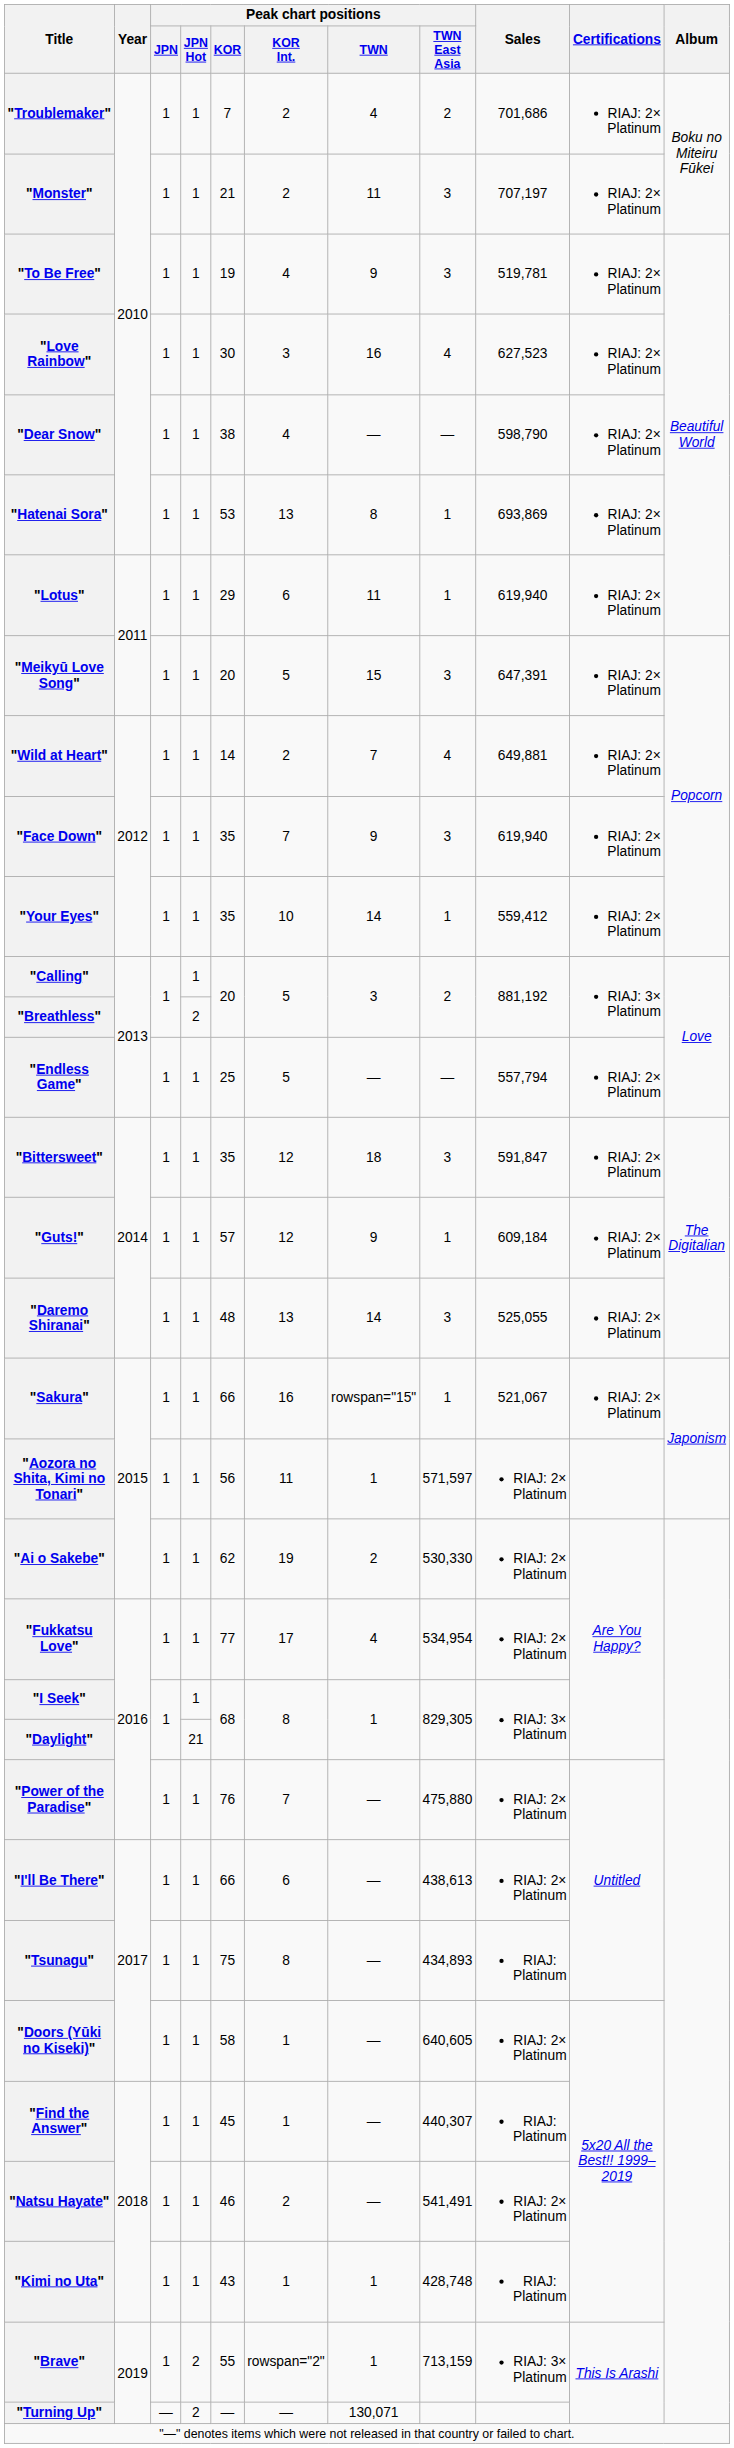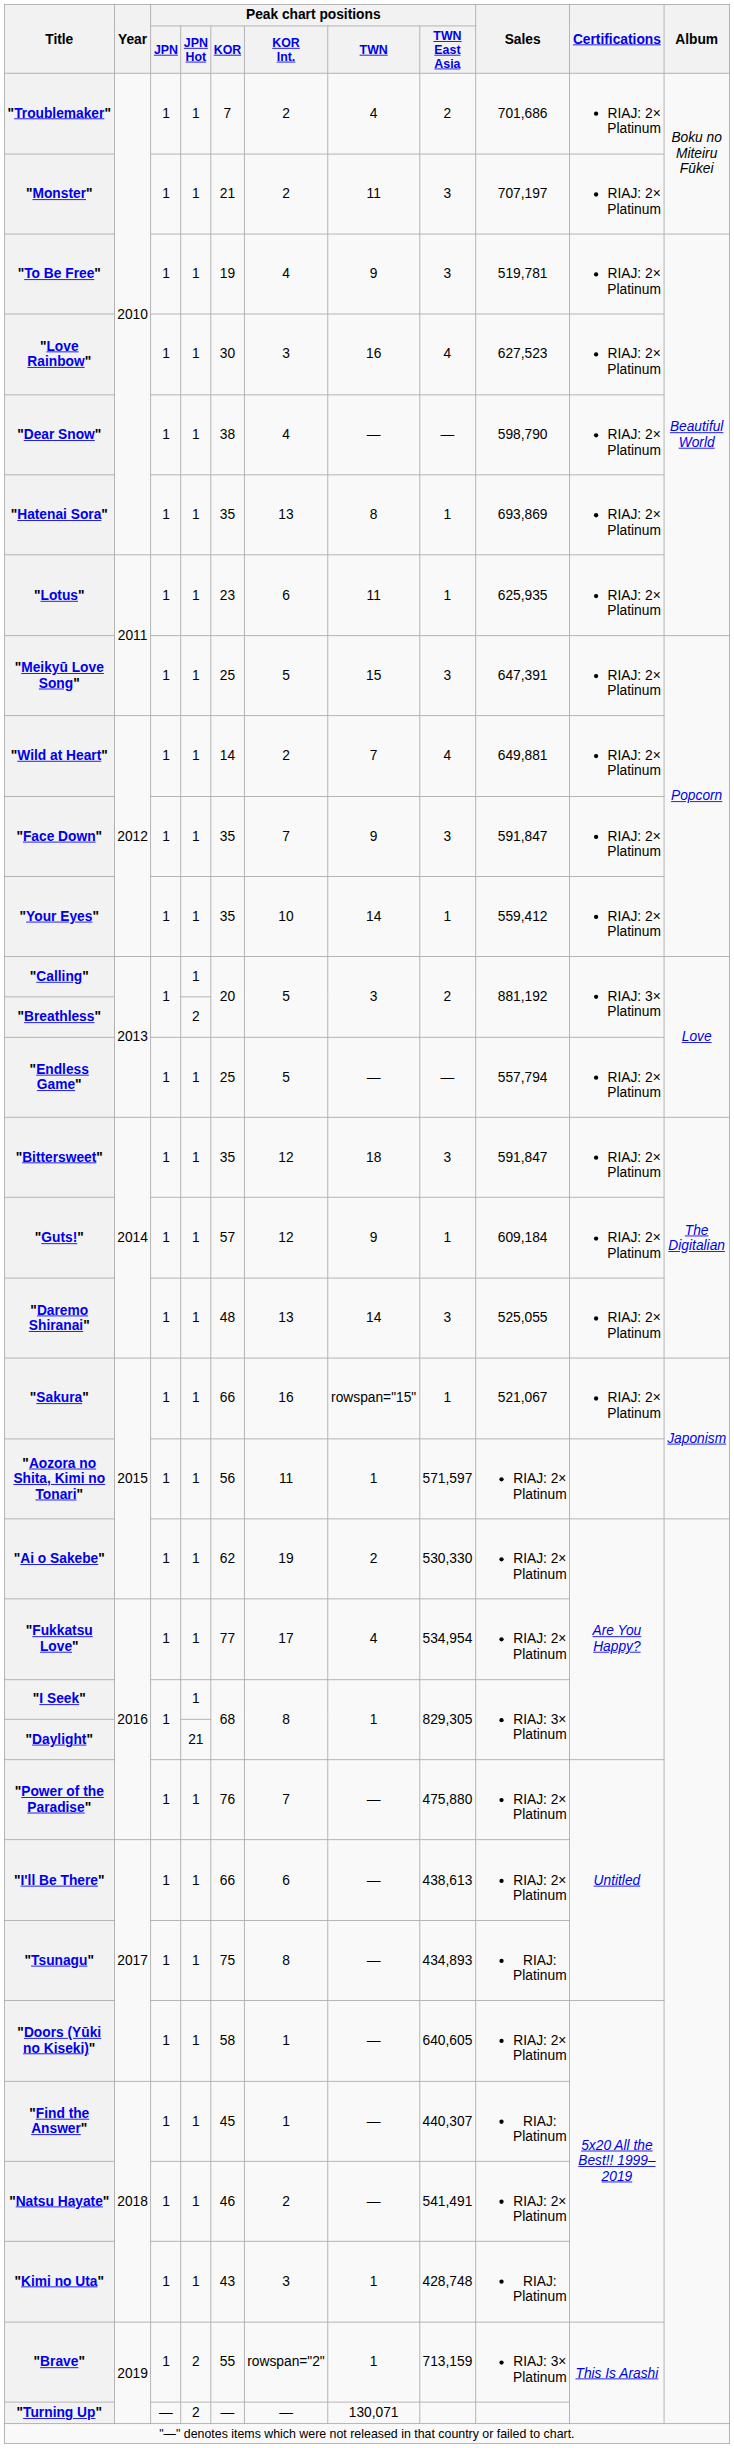(227, 515) 53 -> (227, 515) 35
(227, 595) 29 -> (227, 595) 23
(523, 595) 619,940 -> (523, 595) 625,935
(227, 675) 20 -> (227, 675) 25
(523, 836) 619,940 -> (523, 836) 591,847
(286, 2281) 1 -> (286, 2281) 3
